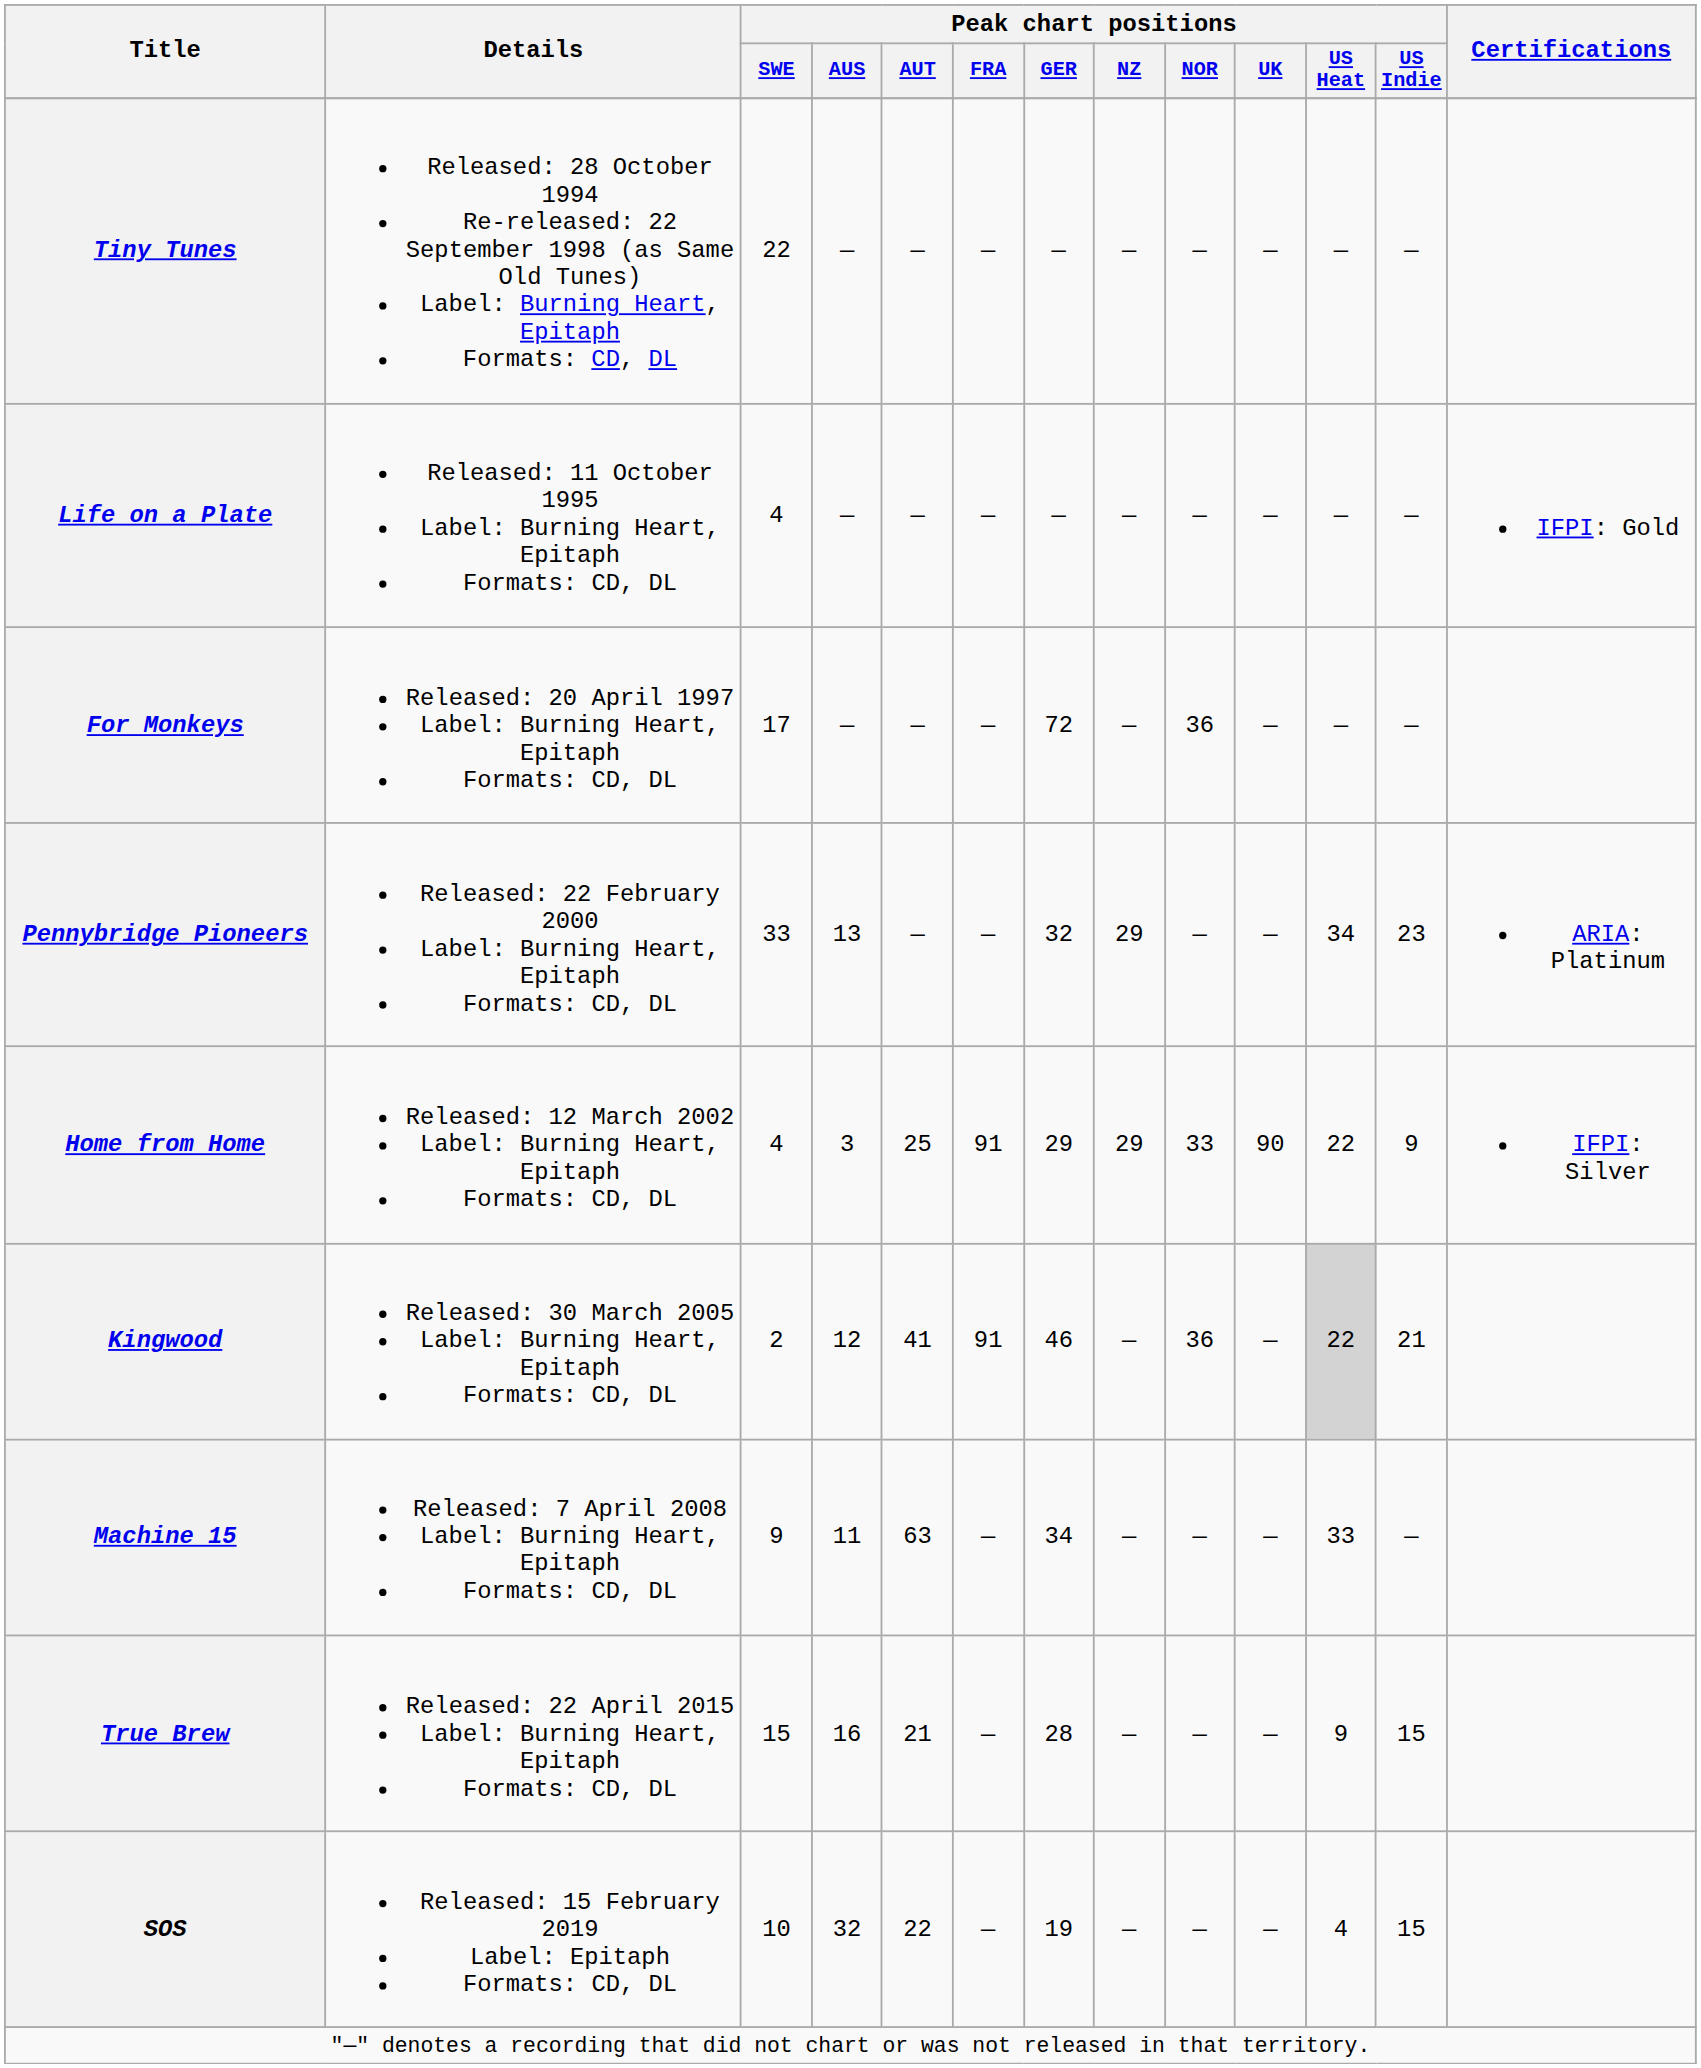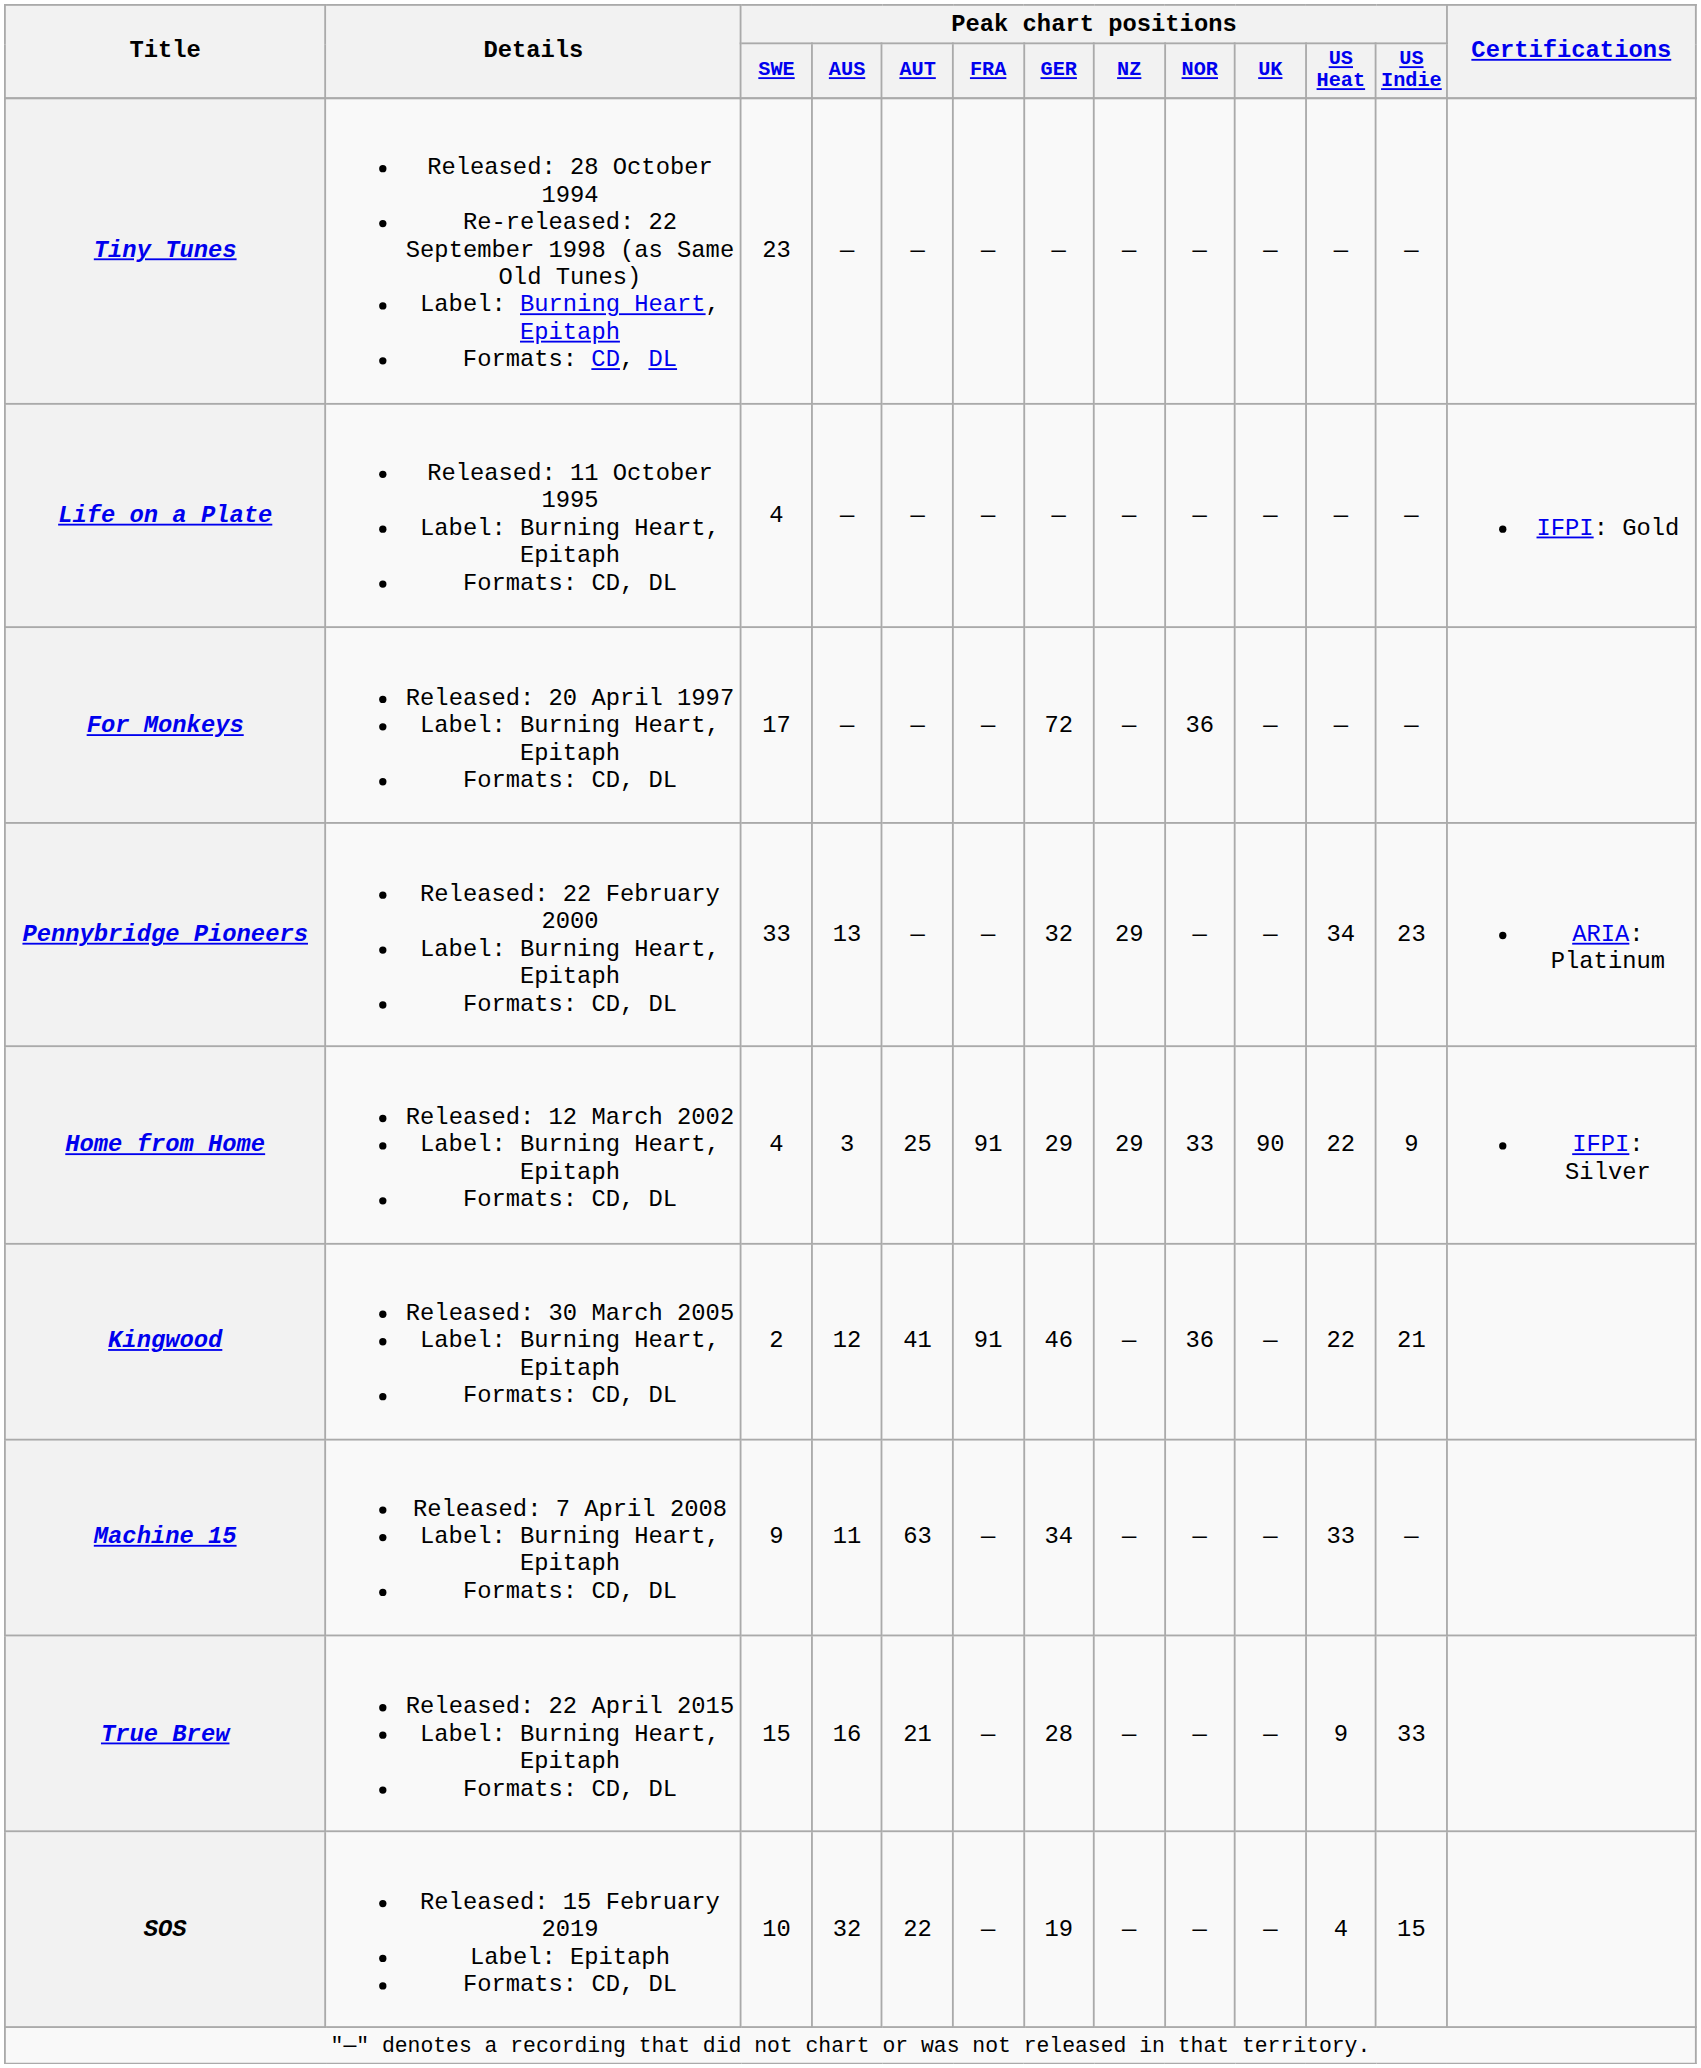(777, 250) 22 -> (777, 250) 23
(1341, 1341) lightgrey background -> (1341, 1341) no background
(1411, 1733) 15 -> (1411, 1733) 33
